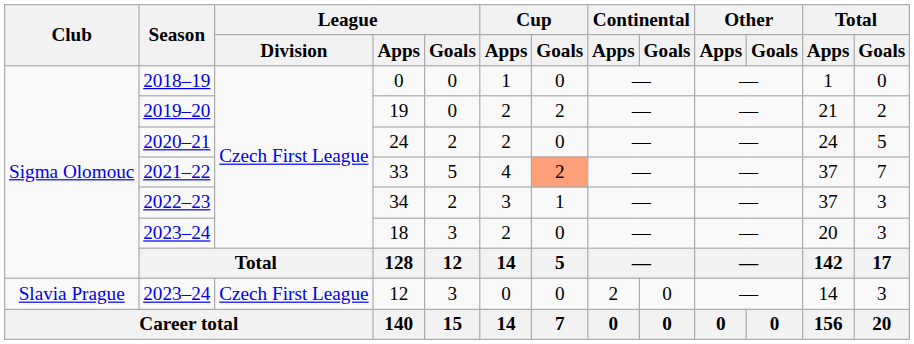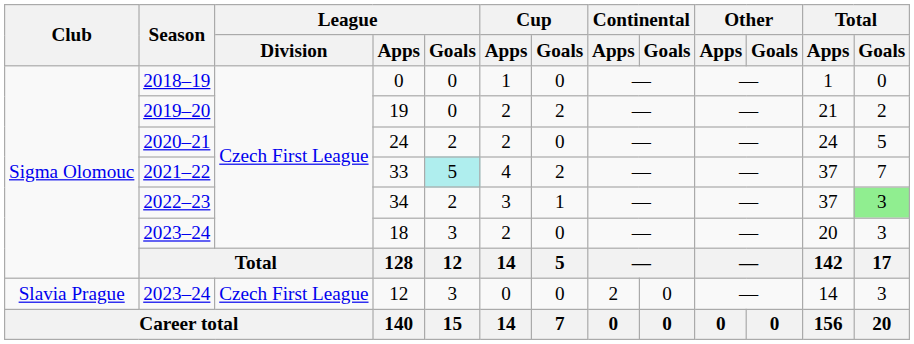(452, 171) no background -> (452, 171) paleturquoise background
(560, 171) lightsalmon background -> (560, 171) no background
(882, 202) no background -> (882, 202) lightgreen background
